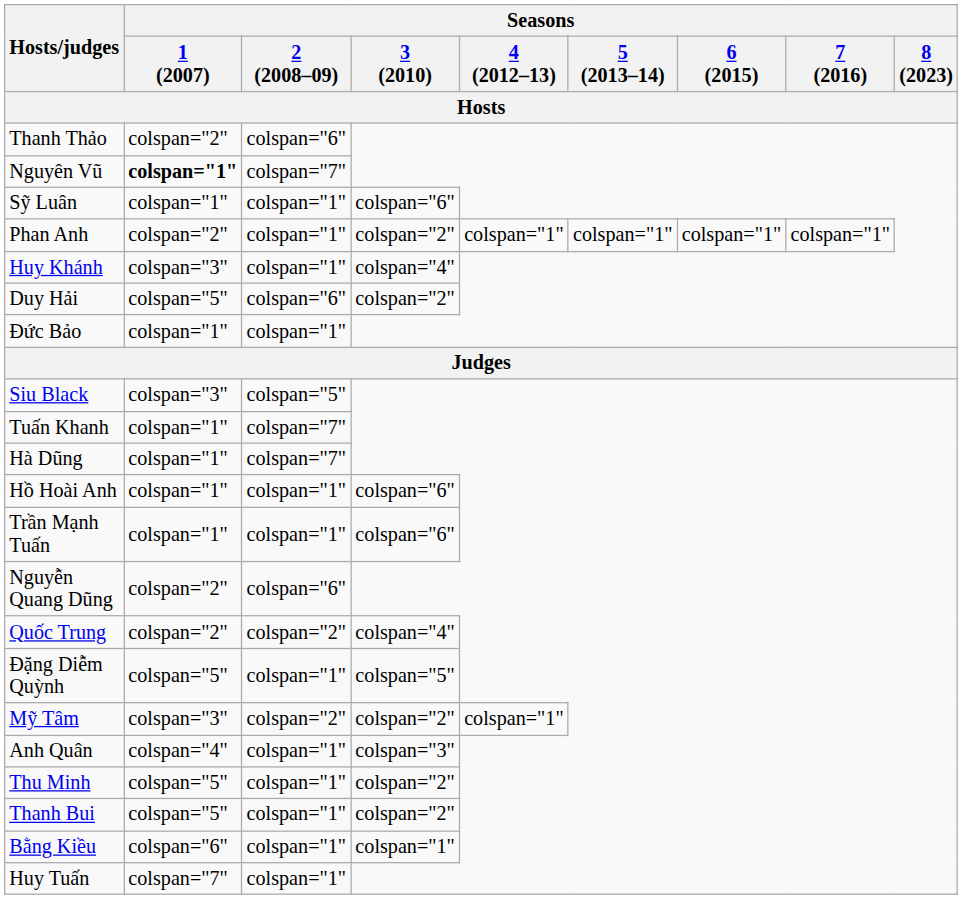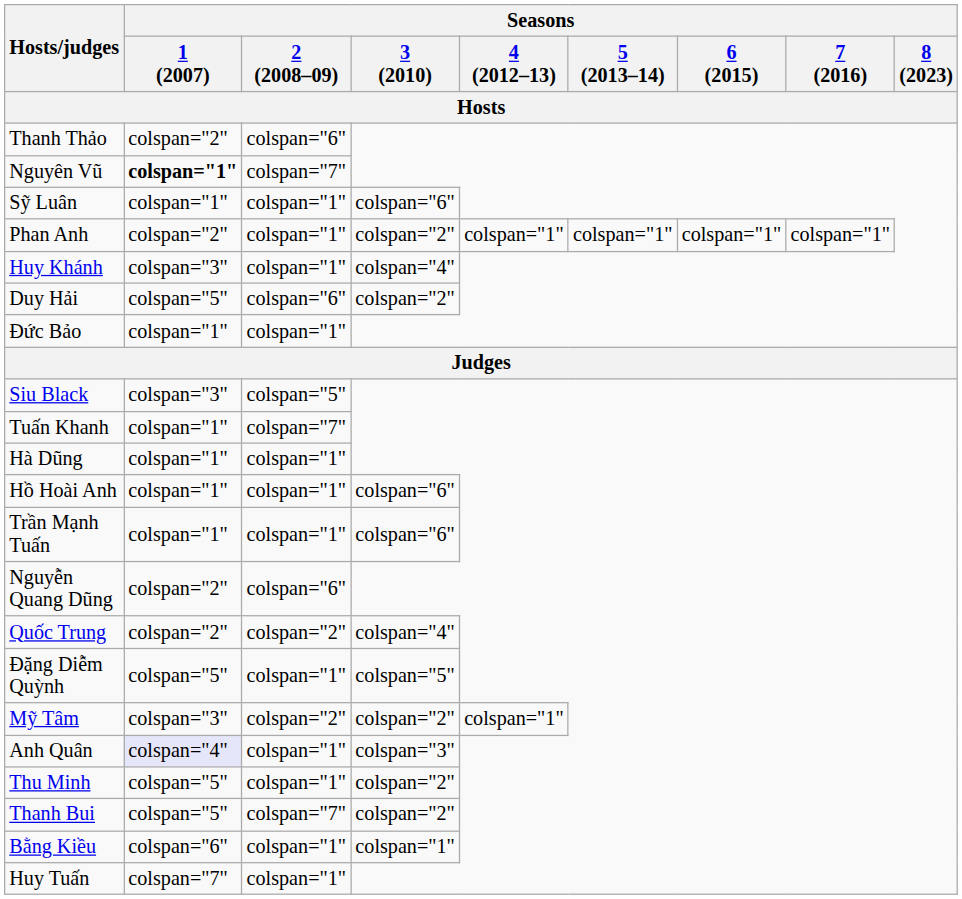(296, 458) colspan="7" -> (296, 458) colspan="1"
(178, 750) no background -> (178, 750) lavender background
(296, 814) colspan="1" -> (296, 814) colspan="7"
